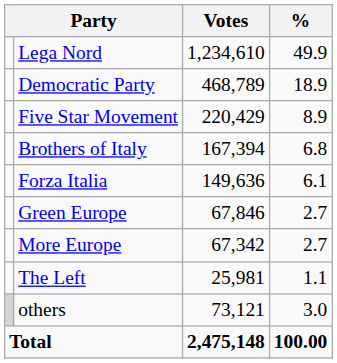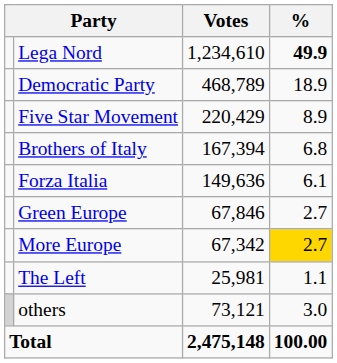(310, 52) normal -> (310, 52) bold
(315, 245) no background -> (315, 245) gold background
